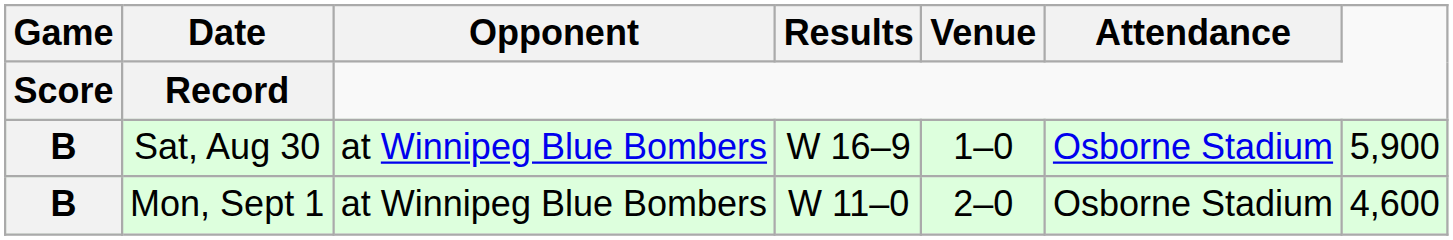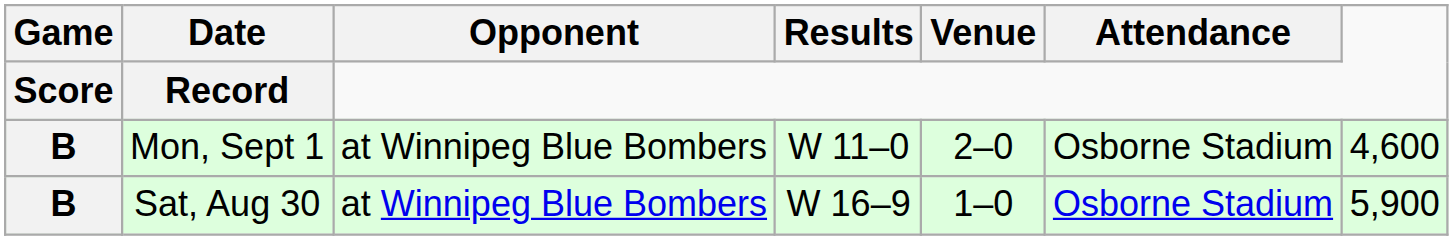rows swapped: (227, 147) <-> (227, 204)
